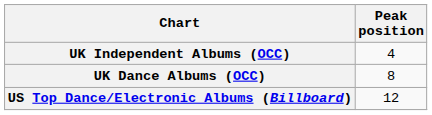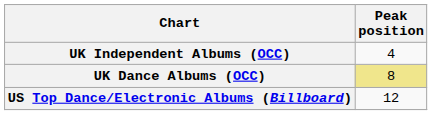(391, 76) no background -> (391, 76) khaki background
